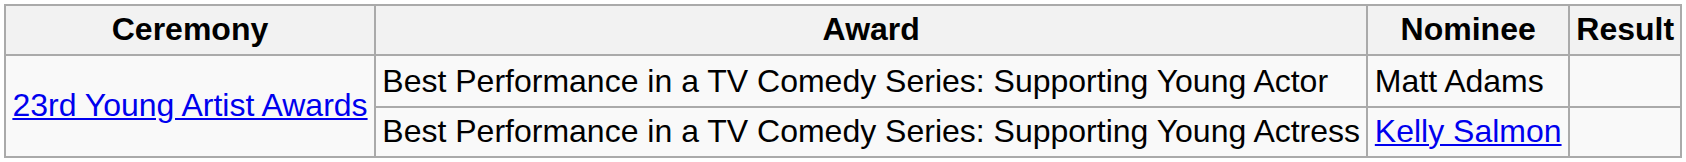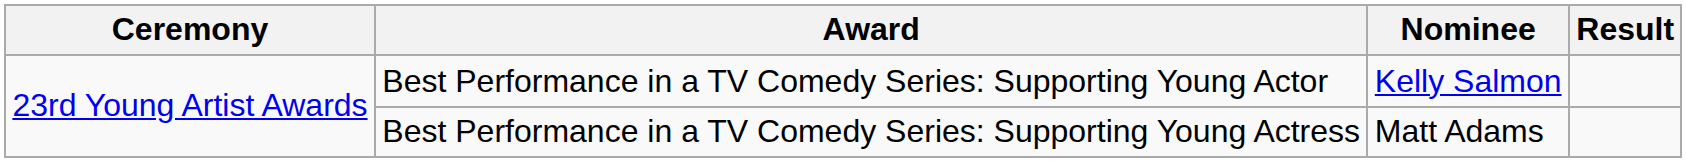(1459, 80) Matt Adams -> (1468, 80) Kelly Salmon
(1468, 131) Kelly Salmon -> (1459, 131) Matt Adams
